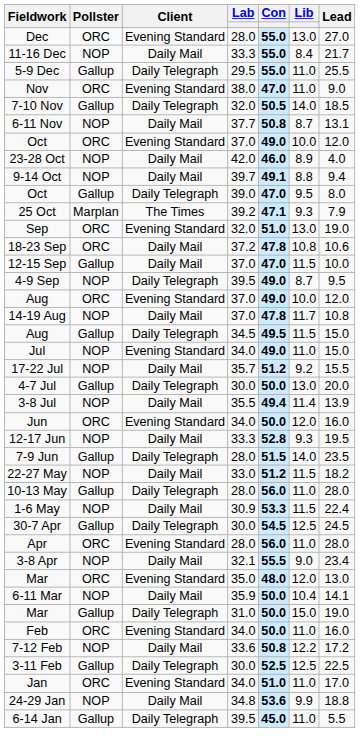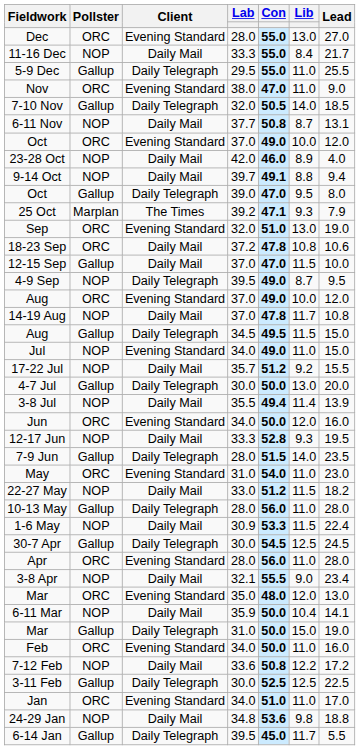+ row: (37, 473)
(304, 701) 9.9 -> (304, 718) 9.8
(304, 718) 11.0 -> (304, 736) 11.7
